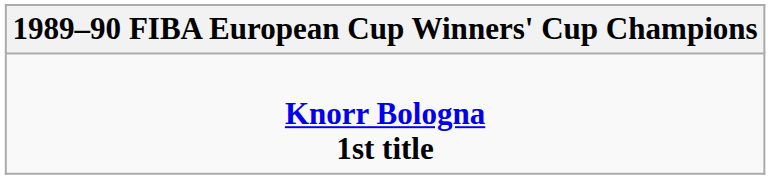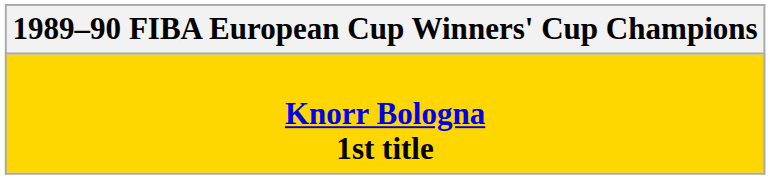(385, 130) no background -> (385, 130) gold background
